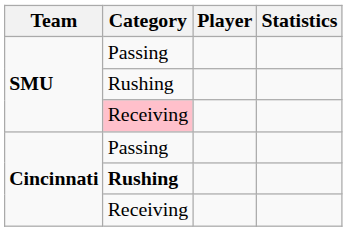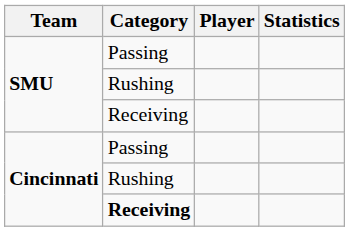(148, 115) pink background -> (148, 115) no background
(143, 178) bold -> (141, 178) normal
(148, 209) normal -> (149, 209) bold
